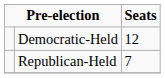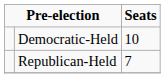(132, 38) 12 -> (132, 38) 10
